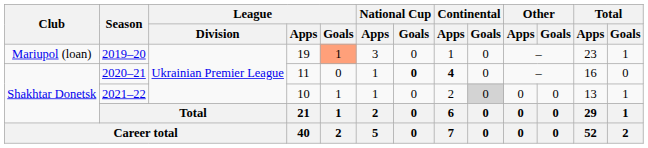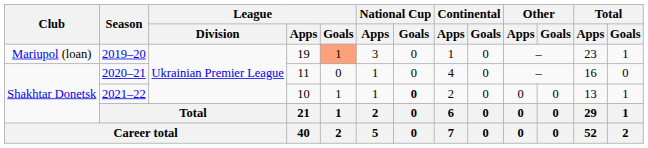(414, 73) bold -> (414, 73) normal
(451, 73) bold -> (451, 73) normal
(414, 93) normal -> (414, 93) bold
(486, 93) lightgrey background -> (486, 93) no background
